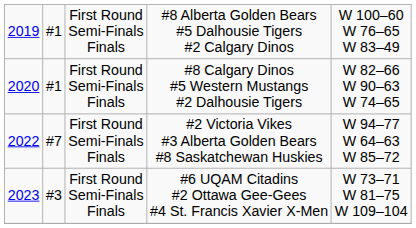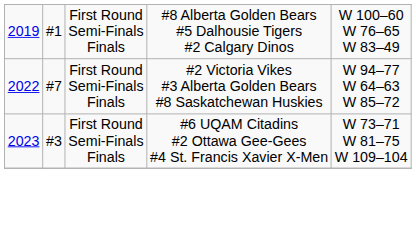- row: (239, 86)
